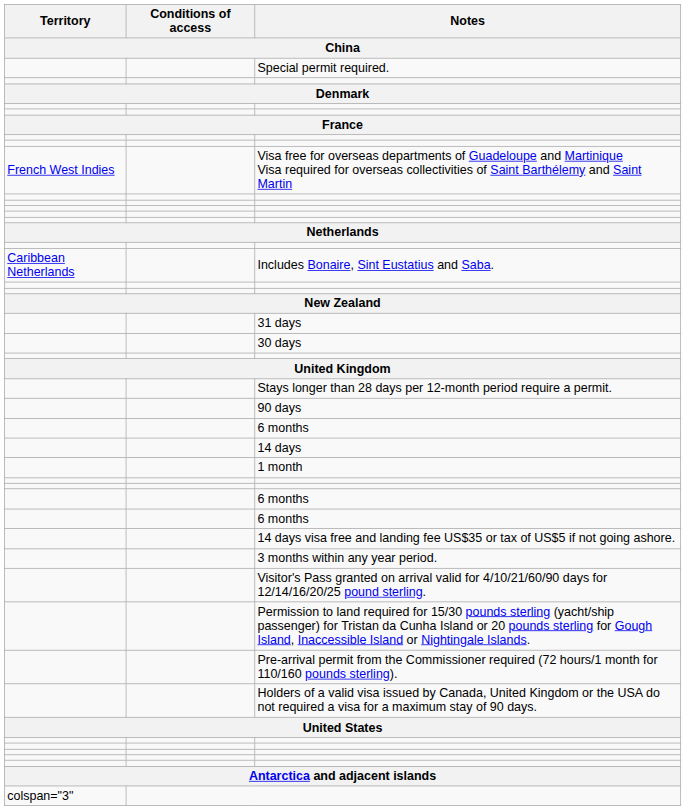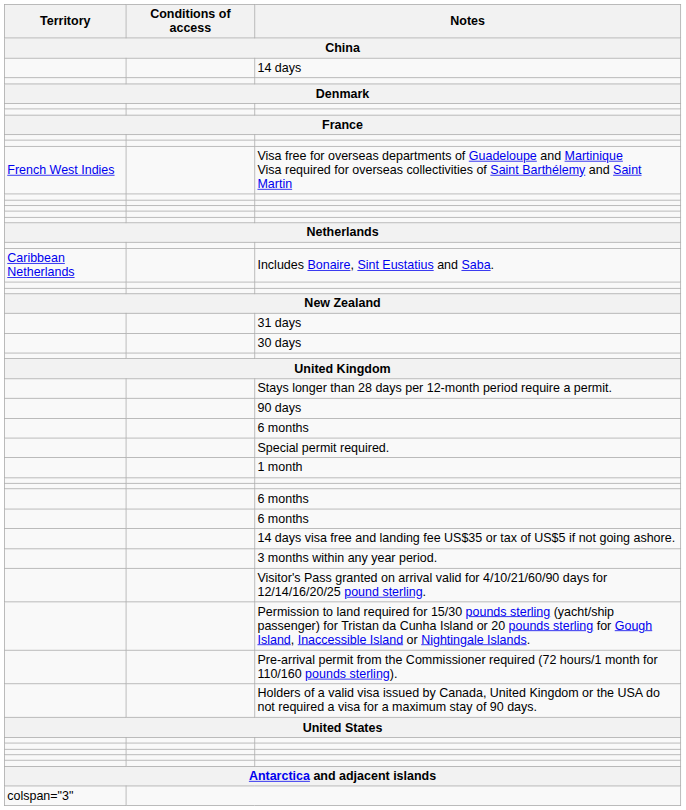rows swapped: (65, 448) <-> (65, 68)
